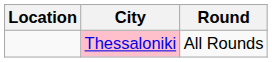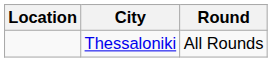(130, 43) pink background -> (130, 43) no background
